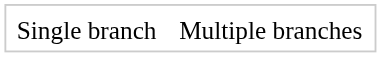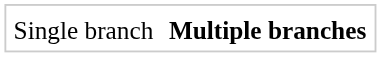(271, 31) normal -> (268, 31) bold
